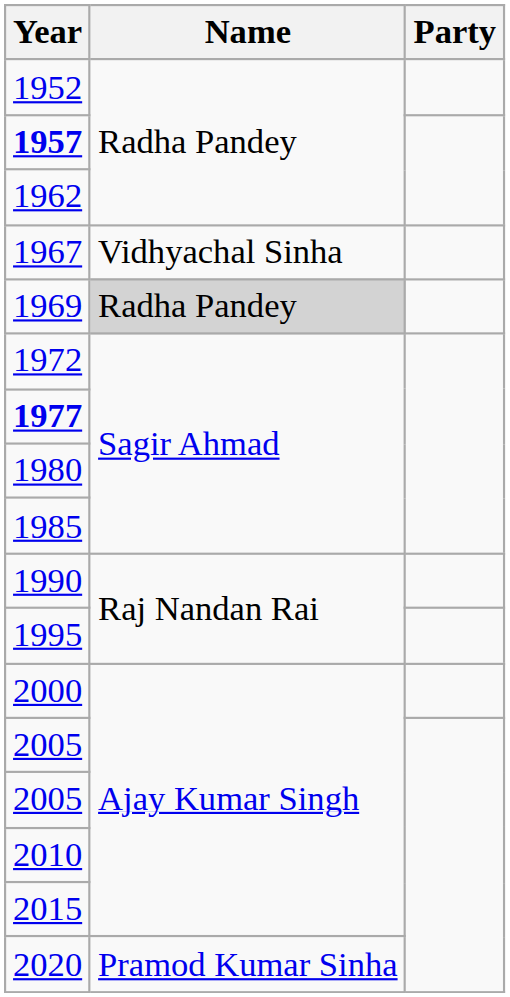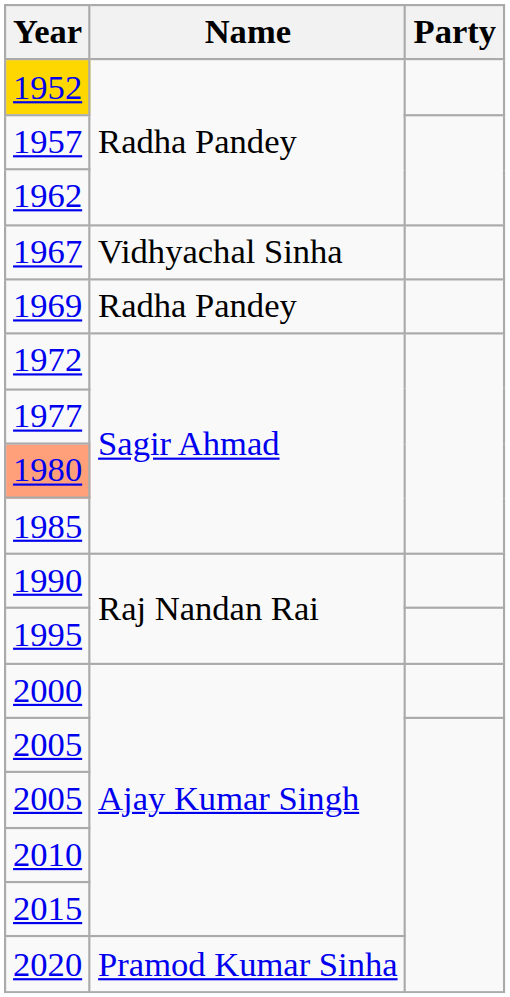(48, 86) no background -> (48, 86) gold background
(48, 141) bold -> (48, 141) normal
(197, 305) lightgrey background -> (197, 305) no background
(48, 415) bold -> (48, 415) normal
(48, 470) no background -> (48, 470) lightsalmon background
